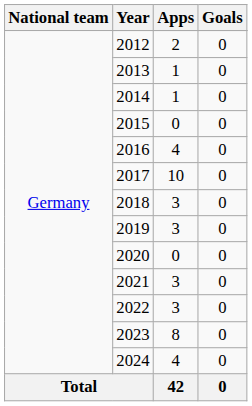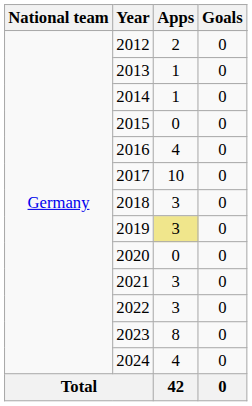(176, 228) no background -> (176, 228) khaki background
